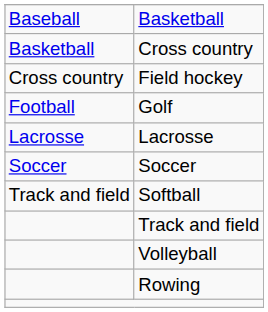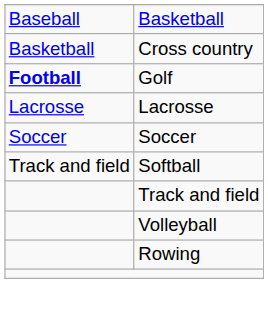- row: (190, 78)
(42, 107) normal -> (45, 78) bold
